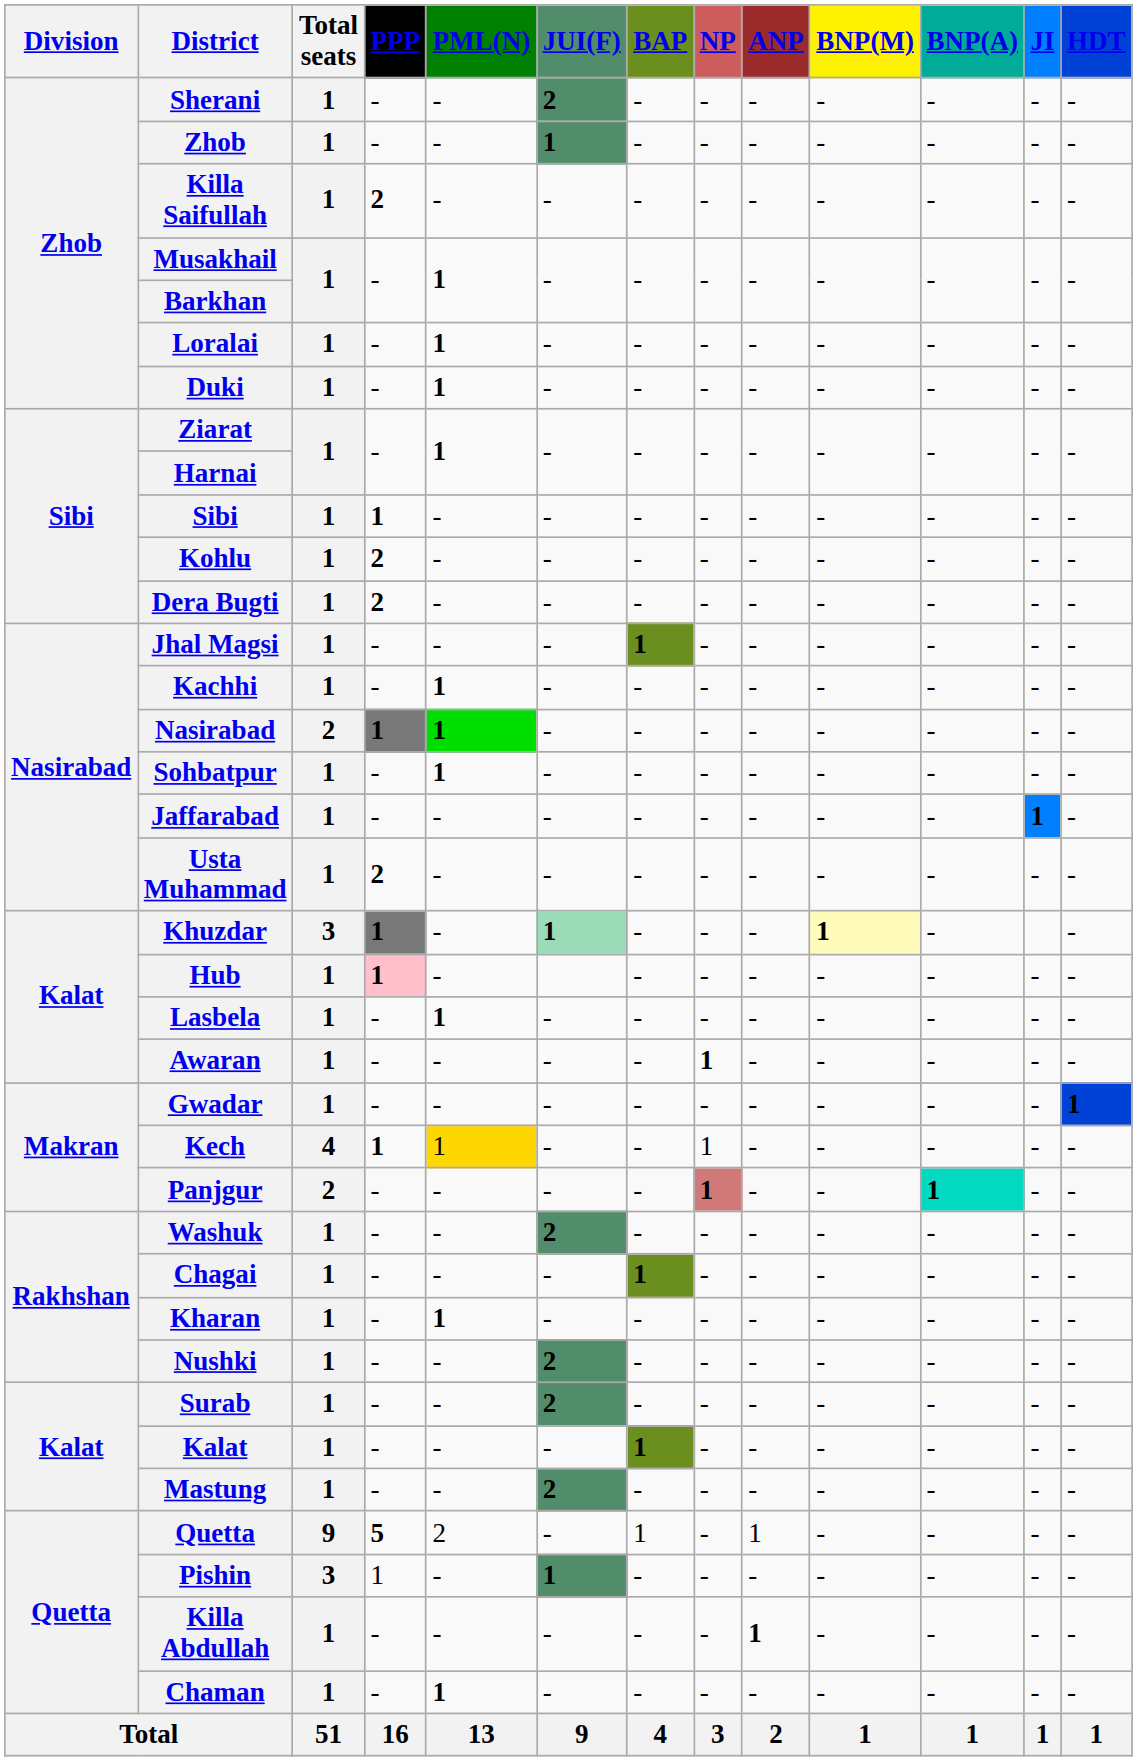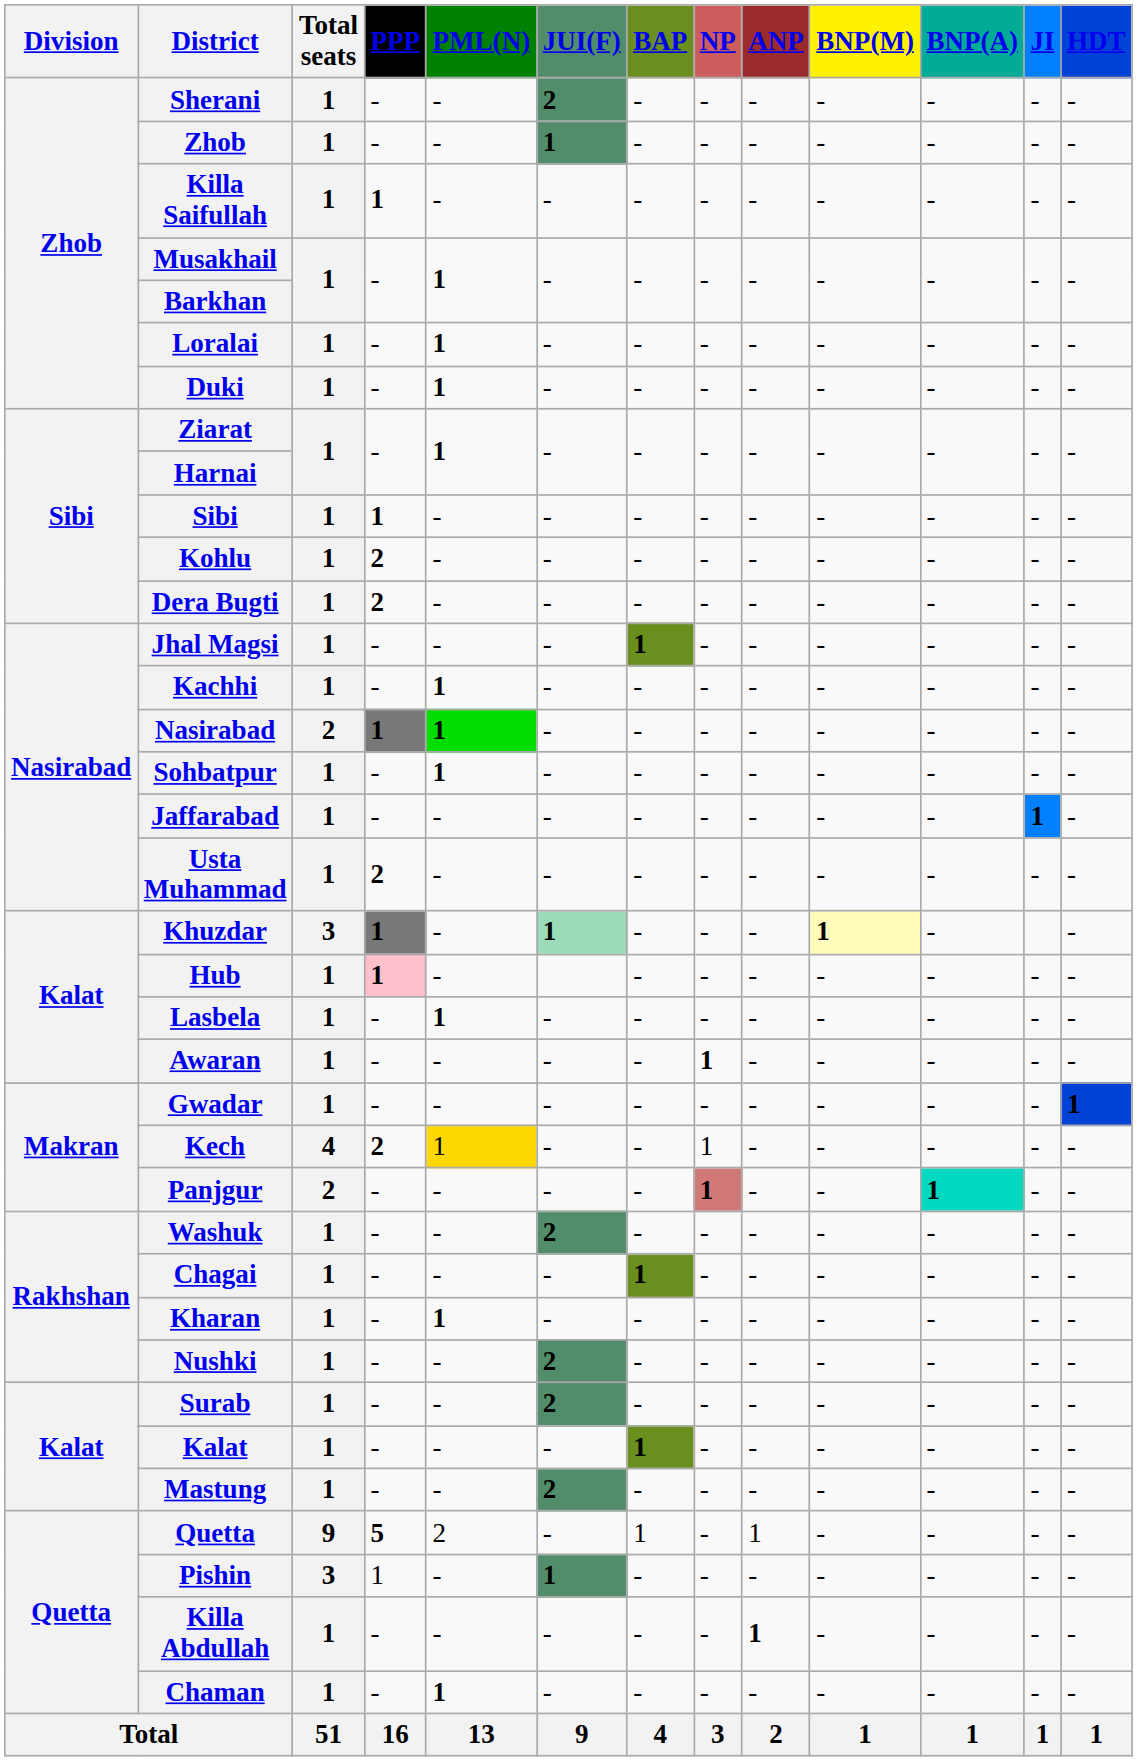(377, 200) 2 -> (377, 200) 1
(377, 1146) 1 -> (377, 1146) 2
